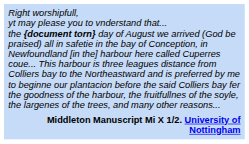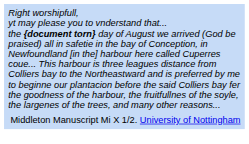(144, 125) bold -> (125, 120) normal
